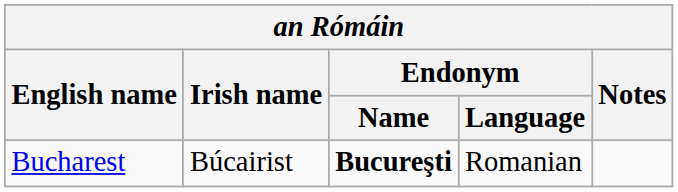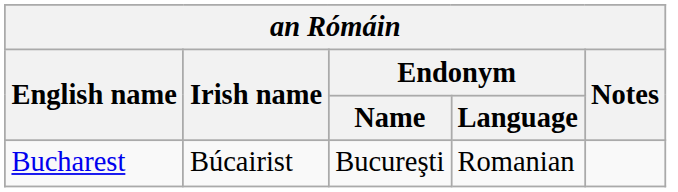(394, 162) bold -> (390, 162) normal
